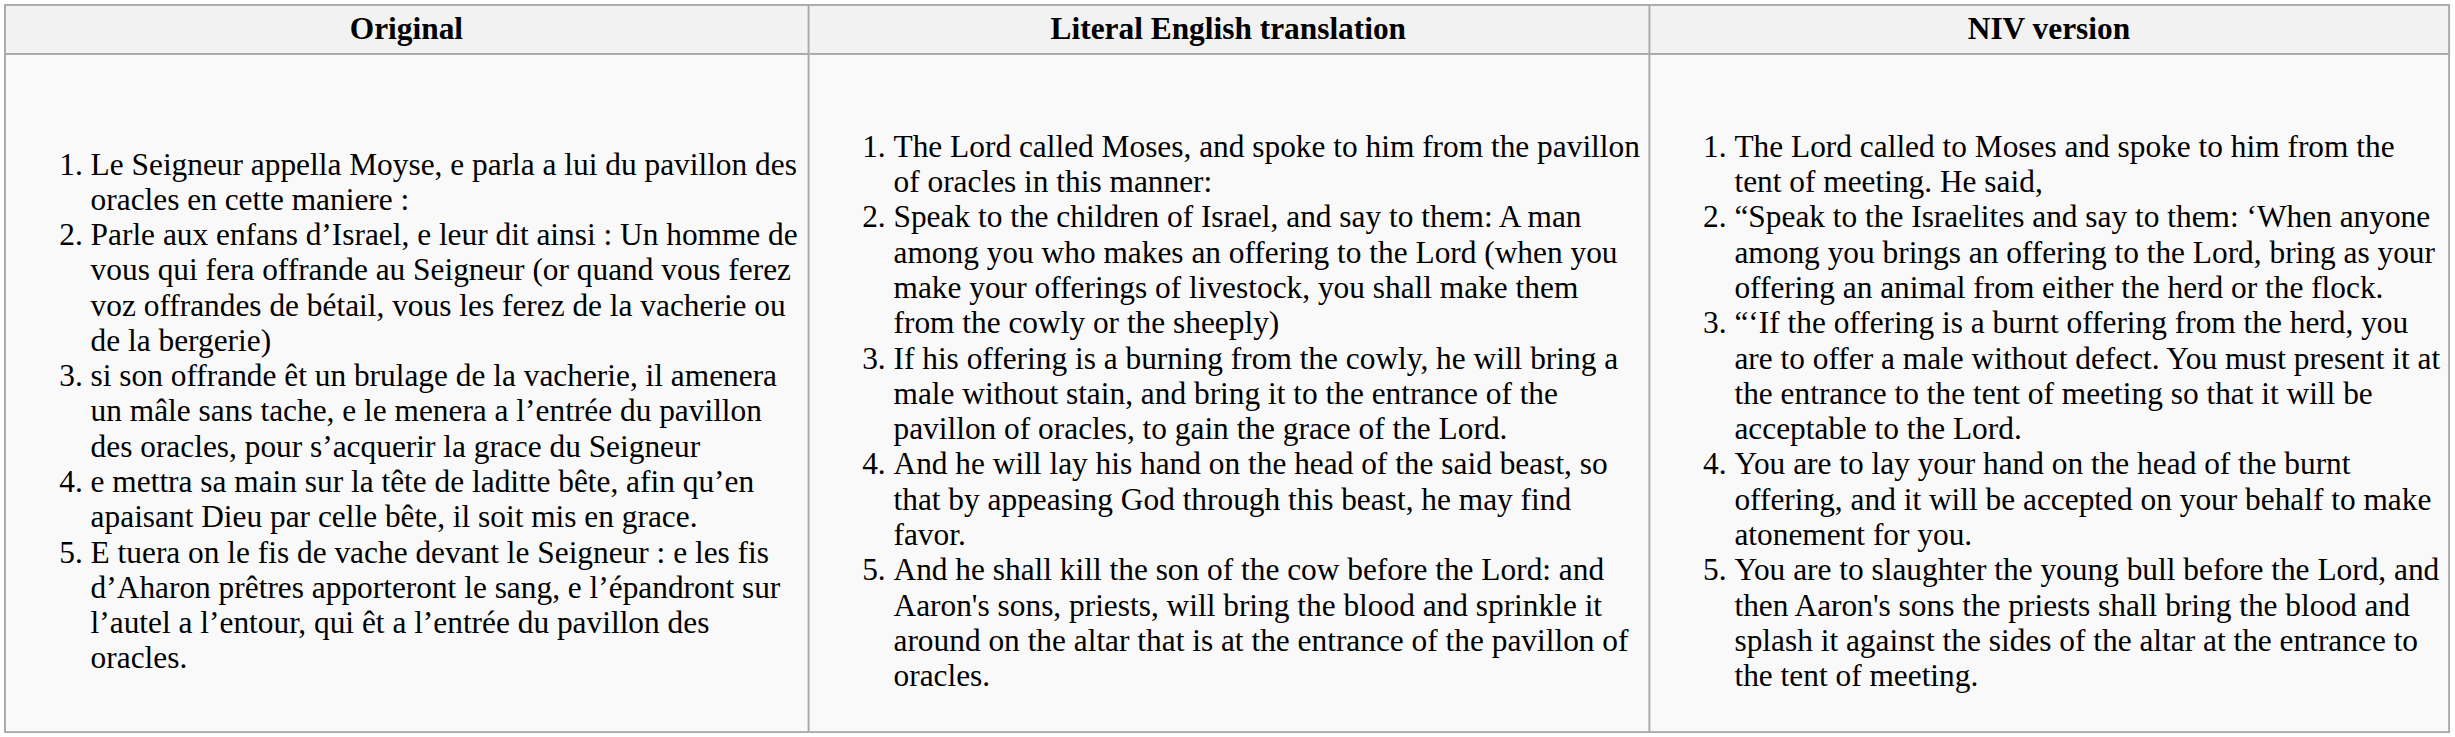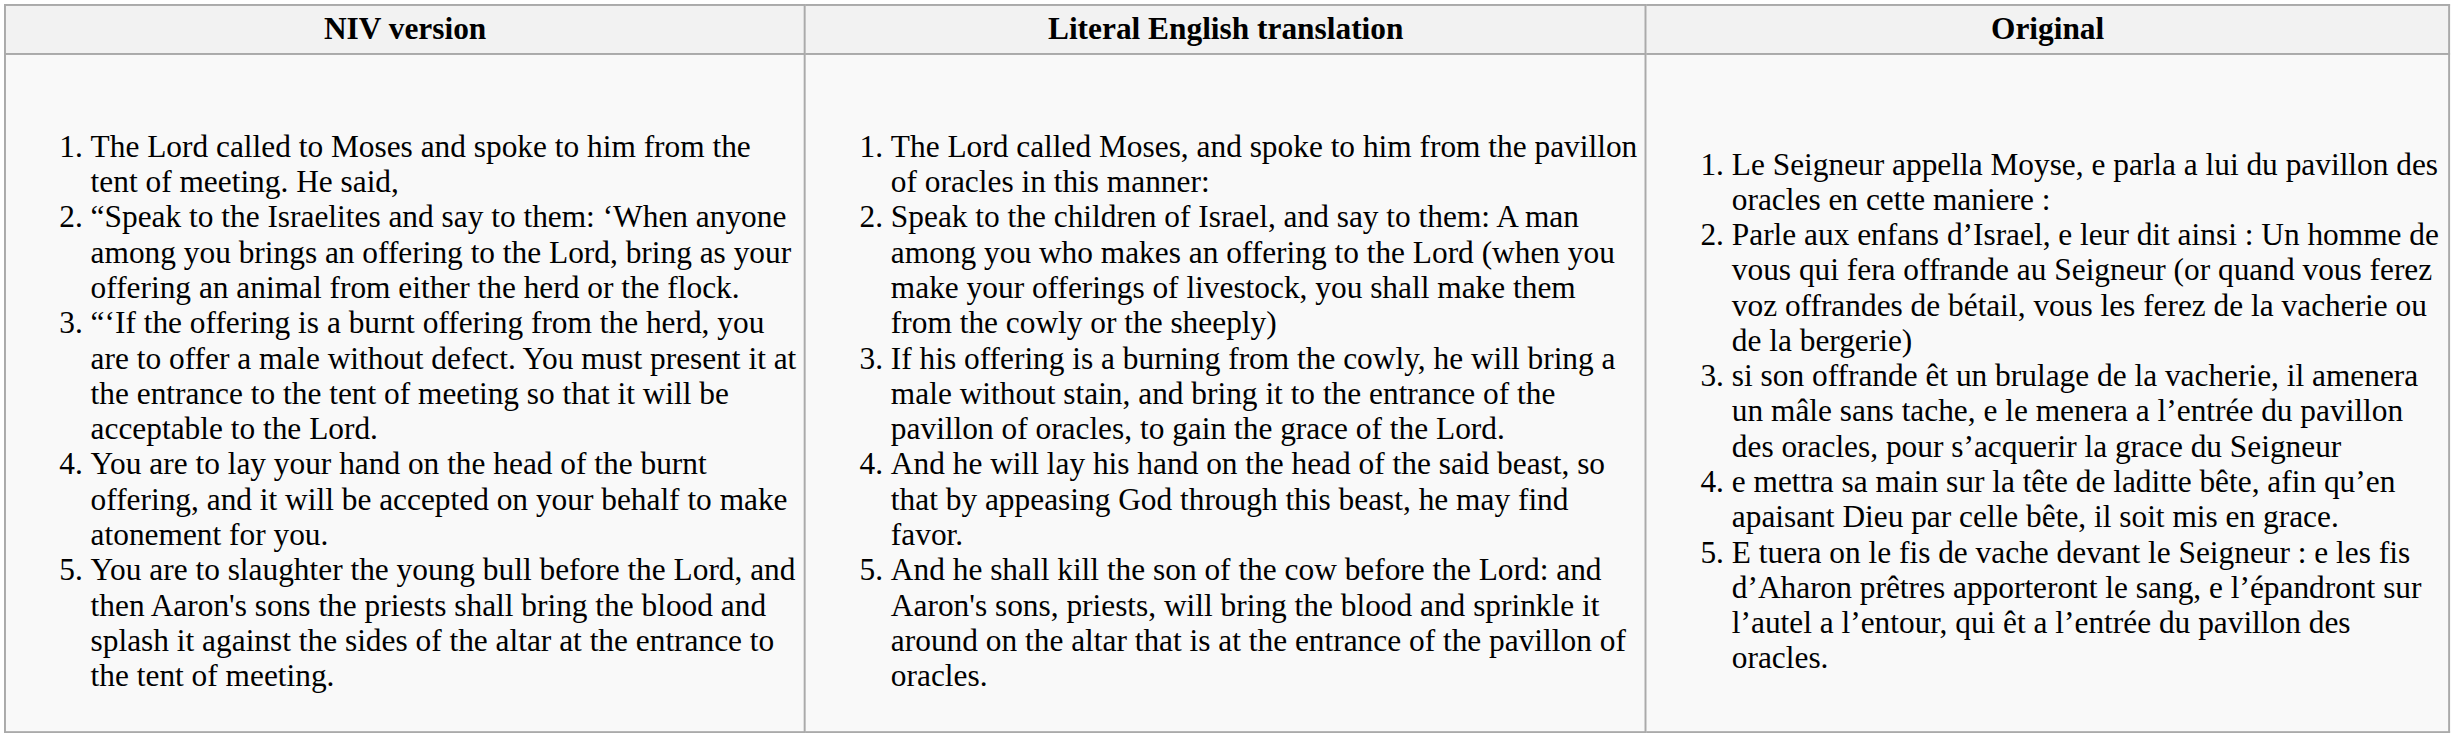columns swapped: (406, 29) <-> (2049, 29)
